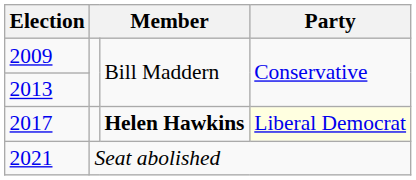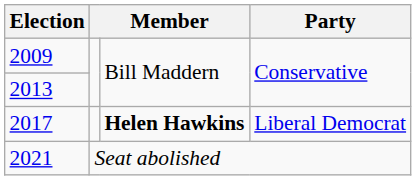(330, 123) lightyellow background -> (330, 123) no background
